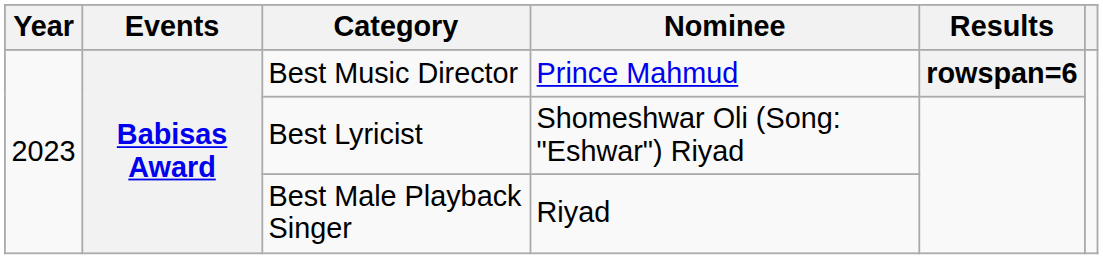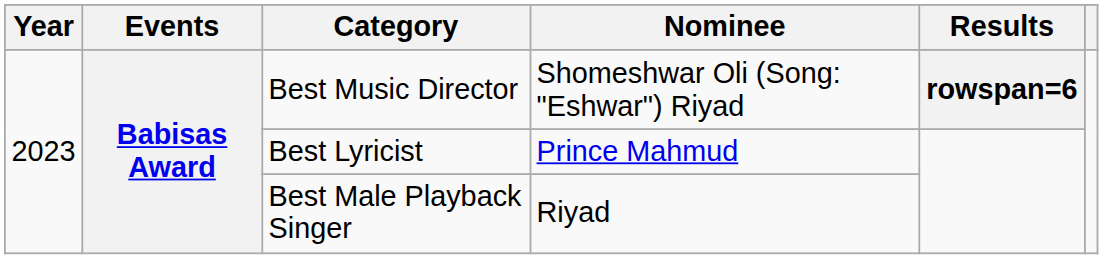(637, 73) Prince Mahmud -> (689, 89) Shomeshwar Oli (Song: "Eshwar") Riyad
(689, 134) Shomeshwar Oli (Song: "Eshwar") Riyad -> (637, 151) Prince Mahmud
